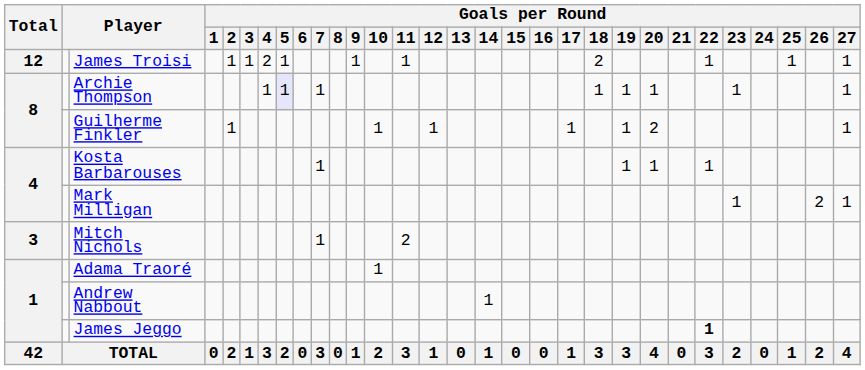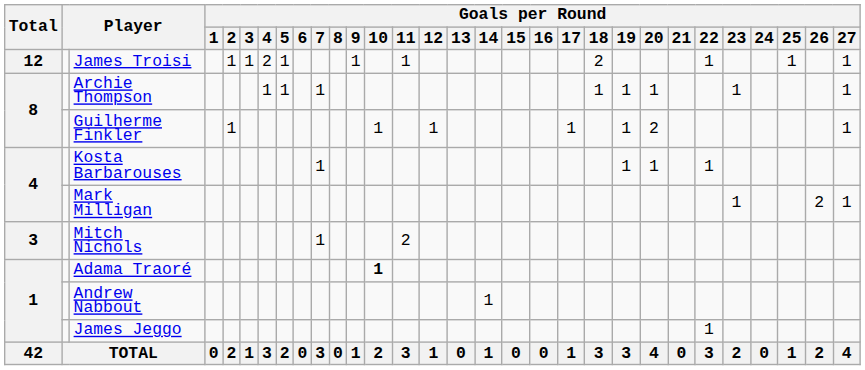(285, 91) lavender background -> (285, 91) no background
(378, 270) normal -> (378, 270) bold
(709, 330) bold -> (709, 330) normal
